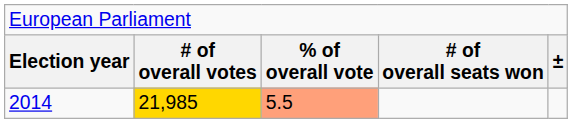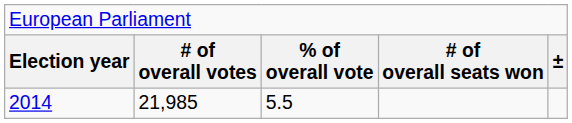(168, 103) gold background -> (168, 103) no background
(279, 103) lightsalmon background -> (279, 103) no background
